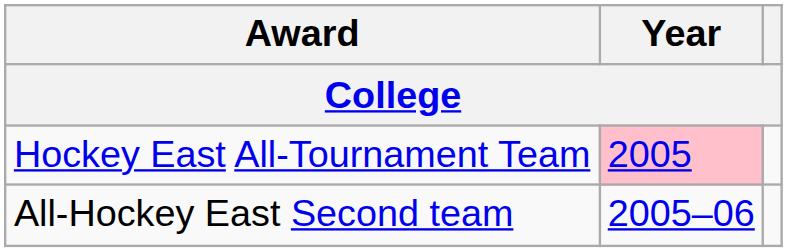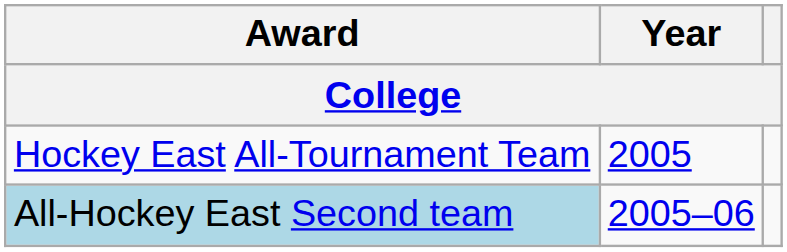(650, 154) pink background -> (650, 154) no background
(264, 214) no background -> (264, 214) lightblue background
